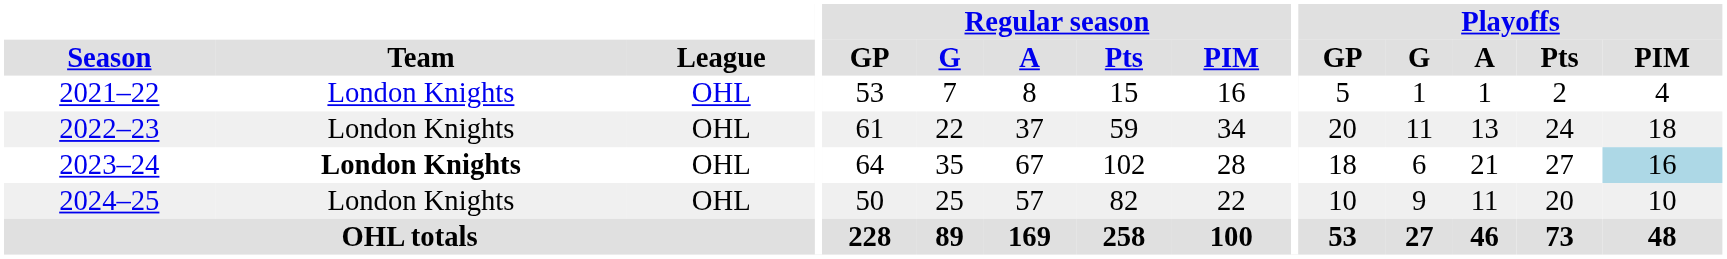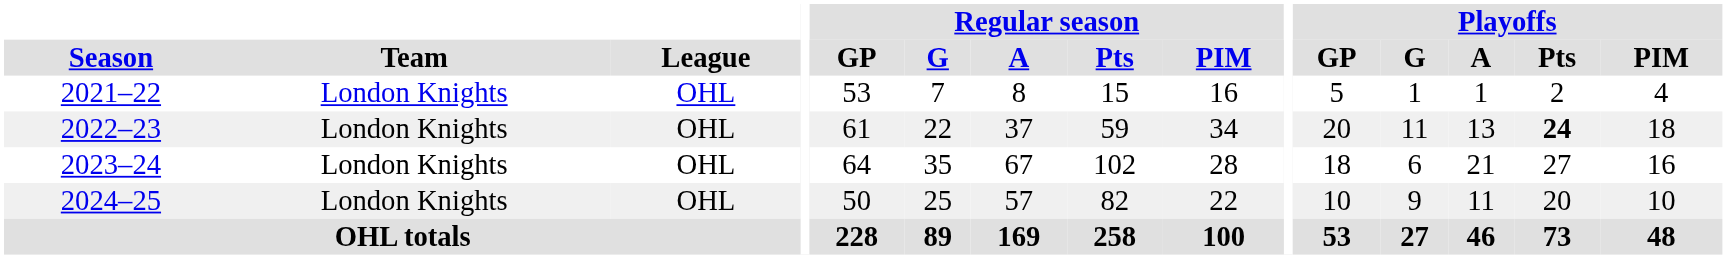(1560, 128) normal -> (1557, 128) bold
(421, 164) bold -> (414, 164) normal
(1662, 164) lightblue background -> (1661, 164) no background
